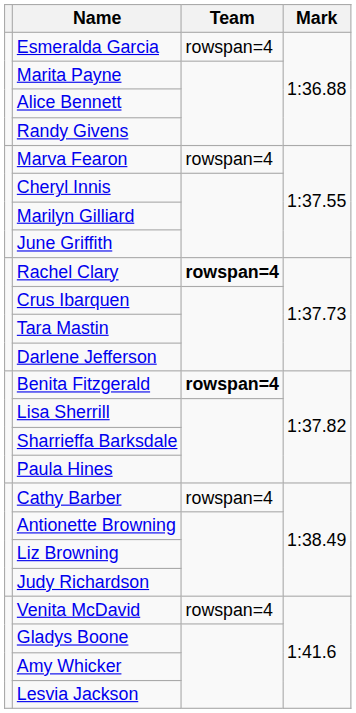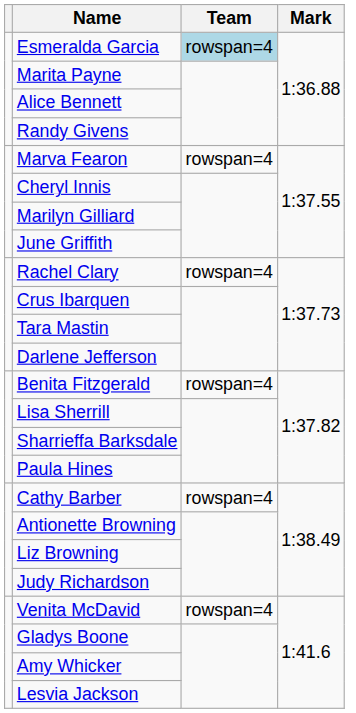(229, 46) no background -> (229, 46) lightblue background
(232, 272) bold -> (229, 272) normal
(232, 384) bold -> (229, 384) normal
